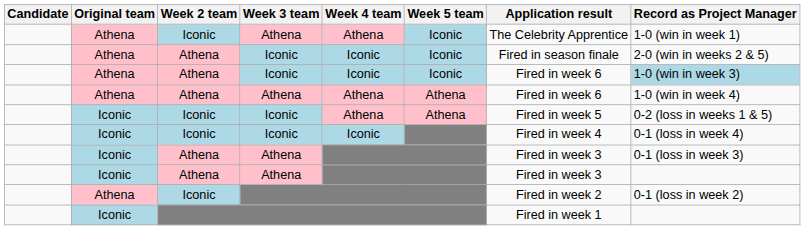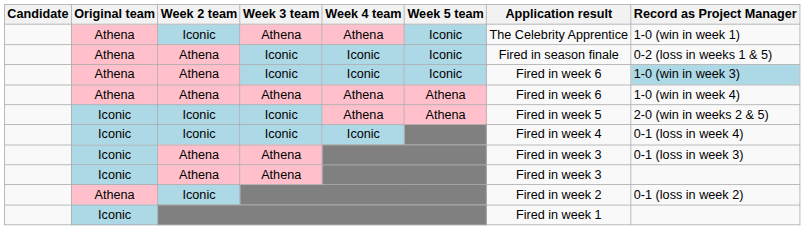(701, 54) 2-0 (win in weeks 2 & 5) -> (703, 54) 0-2 (loss in weeks 1 & 5)
(703, 114) 0-2 (loss in weeks 1 & 5) -> (701, 114) 2-0 (win in weeks 2 & 5)
